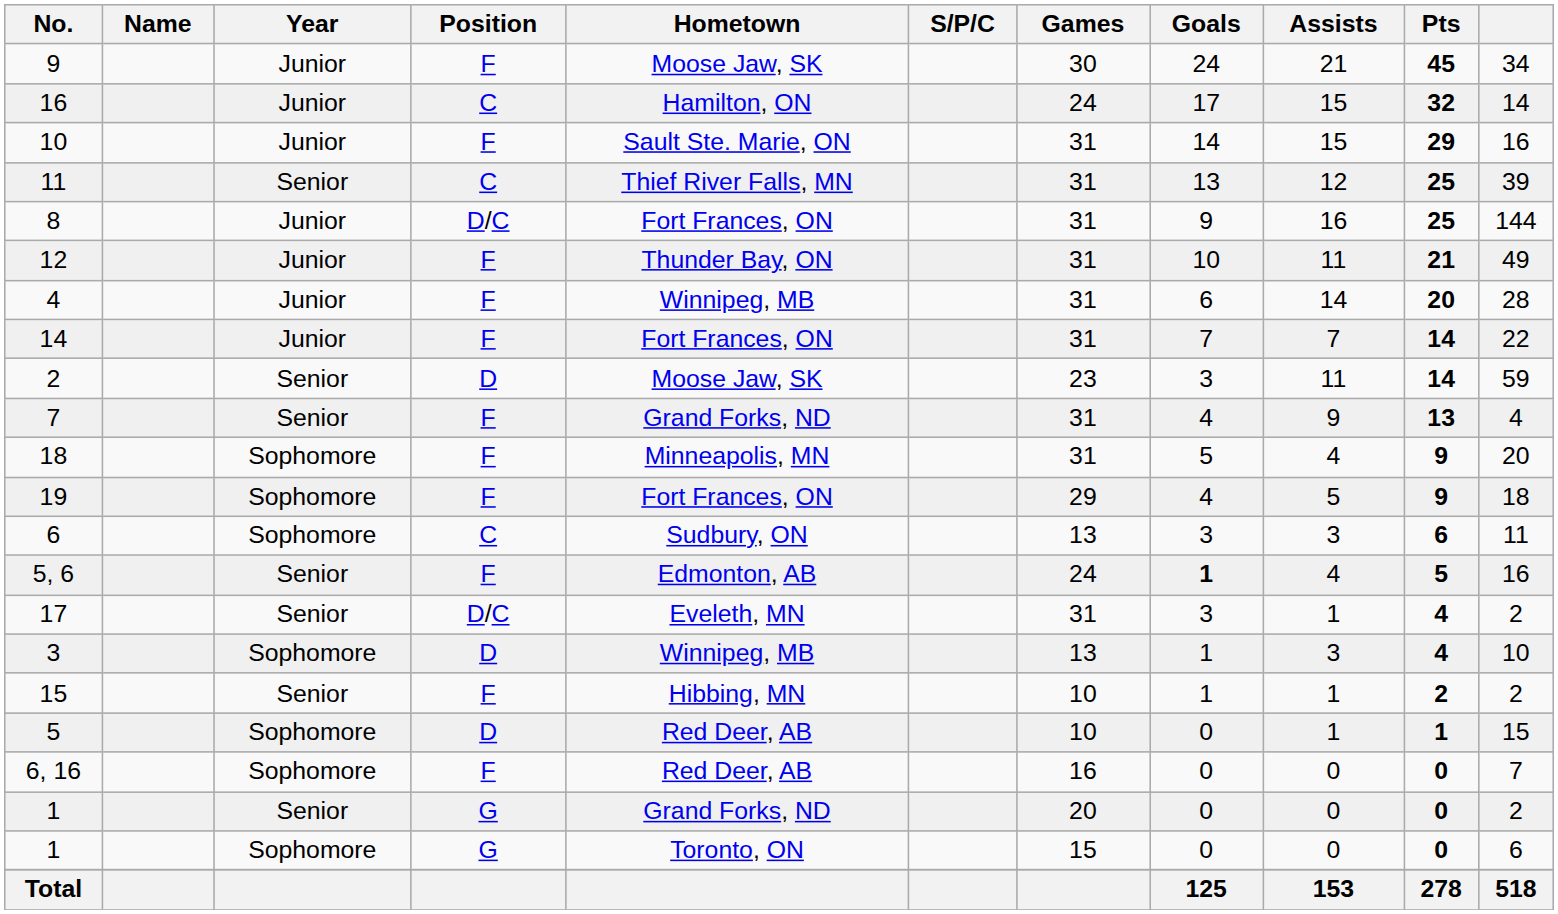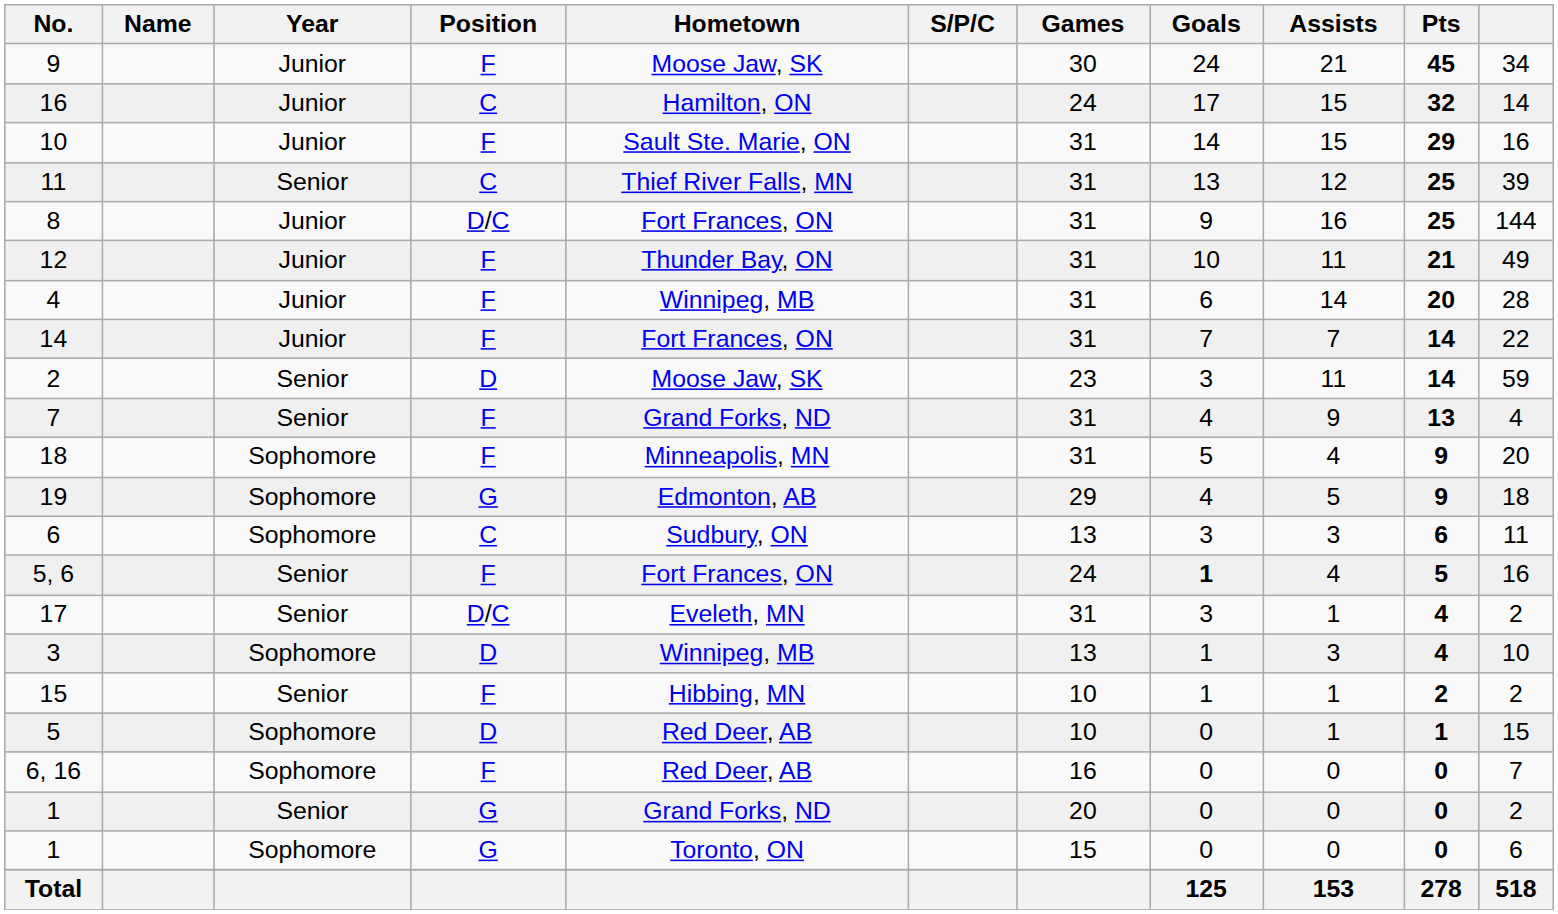(488, 496) F -> (488, 496) G
(737, 496) Fort Frances, ON -> (737, 496) Edmonton, AB
(737, 574) Edmonton, AB -> (737, 574) Fort Frances, ON
